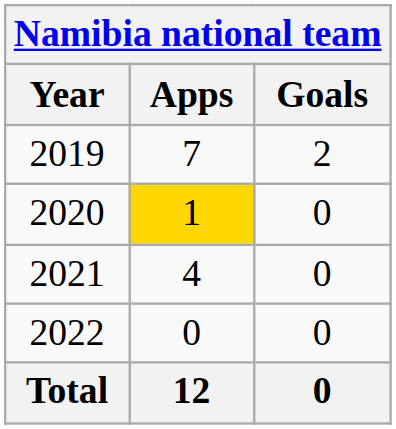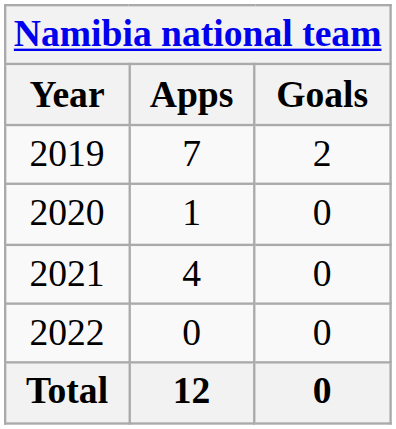(192, 213) gold background -> (192, 213) no background
